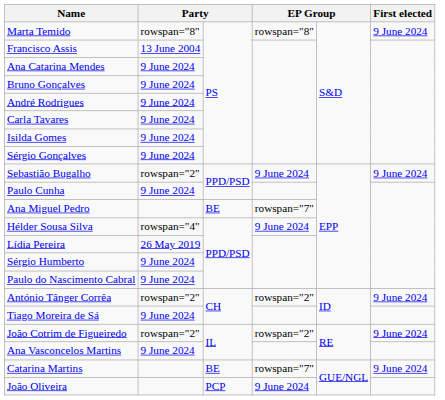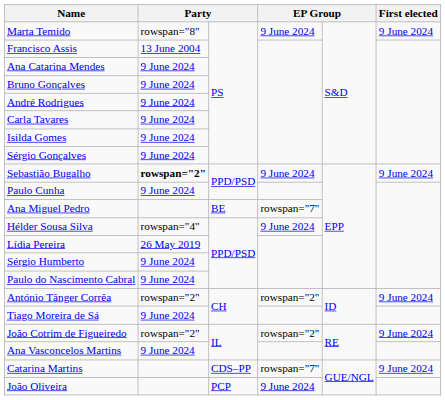(284, 31) rowspan="8" -> (287, 31) 9 June 2024
(170, 173) normal -> (173, 173) bold
(213, 368) BE -> (231, 368) CDS–PP
